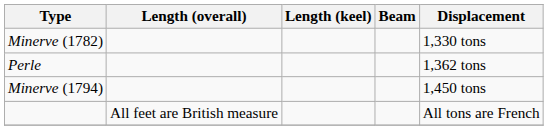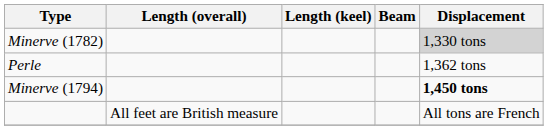(454, 40) no background -> (454, 40) lightgrey background
(454, 88) normal -> (455, 88) bold
